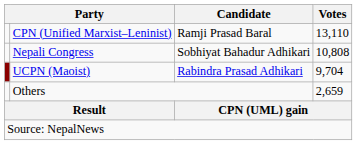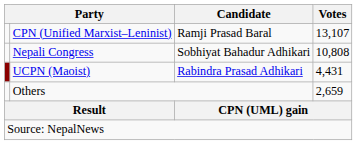(332, 33) 13,110 -> (333, 33) 13,107
(329, 71) 9,704 -> (329, 71) 4,431
